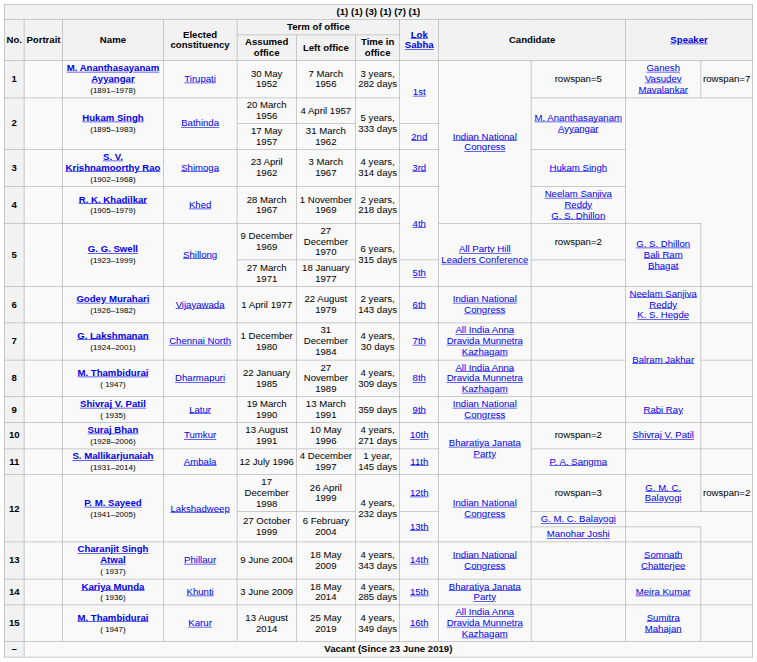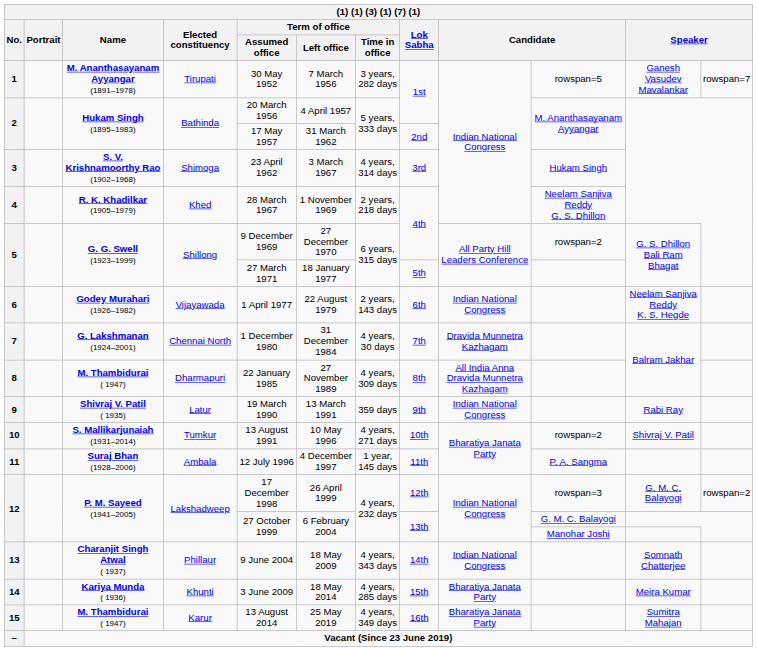(485, 341) All India Anna Dravida Munnetra Kazhagam -> (485, 341) Dravida Munnetra Kazhagam
(113, 435) Suraj Bhan (1928–2006) -> (113, 435) S. Mallikarjunaiah (1931–2014)
(113, 461) S. Mallikarjunaiah (1931–2014) -> (113, 461) Suraj Bhan (1928–2006)
(485, 623) All India Anna Dravida Munnetra Kazhagam -> (485, 618) Bharatiya Janata Party
